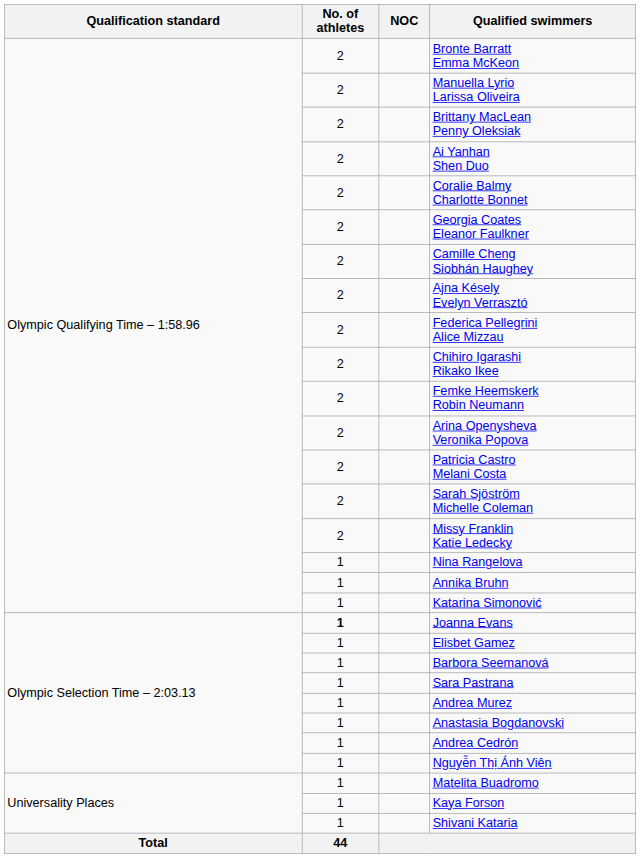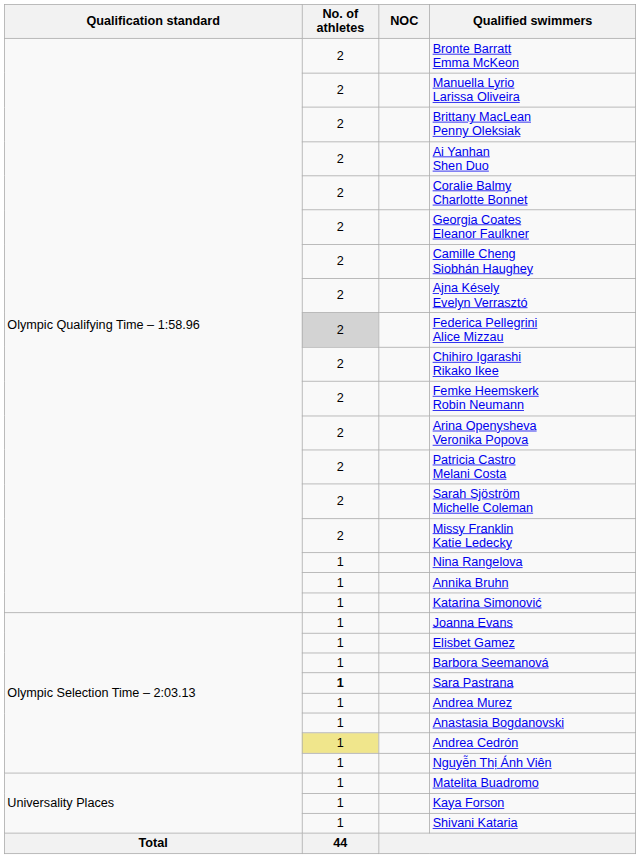(340, 330) no background -> (340, 330) lightgrey background
(340, 622) bold -> (340, 622) normal
(340, 683) normal -> (340, 683) bold
(340, 743) no background -> (340, 743) khaki background
